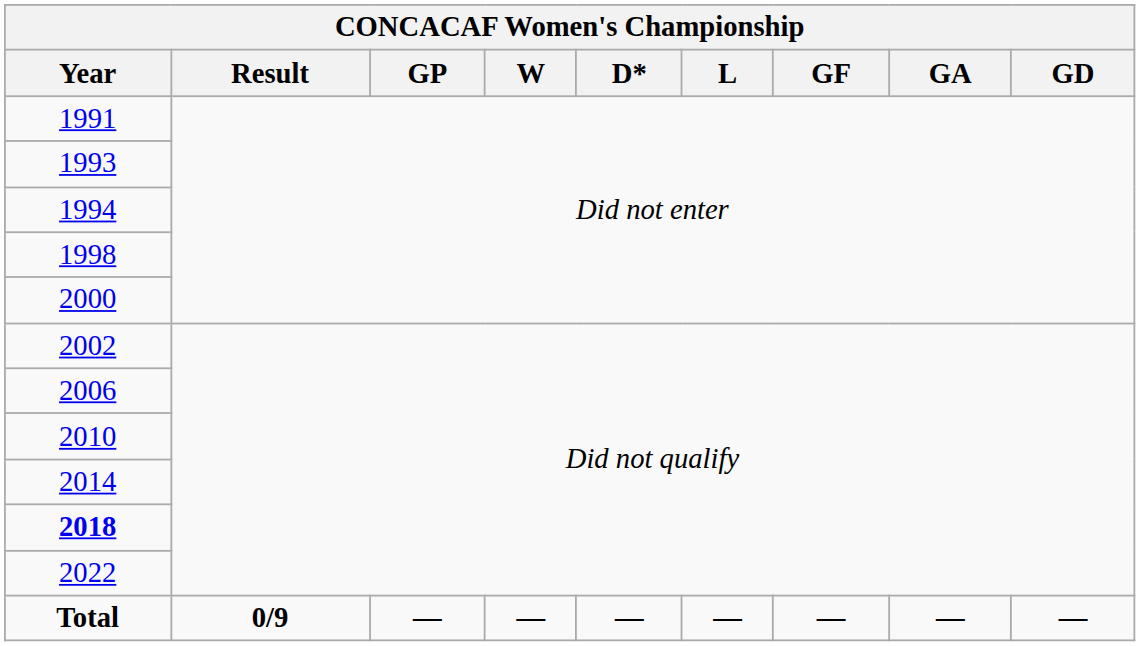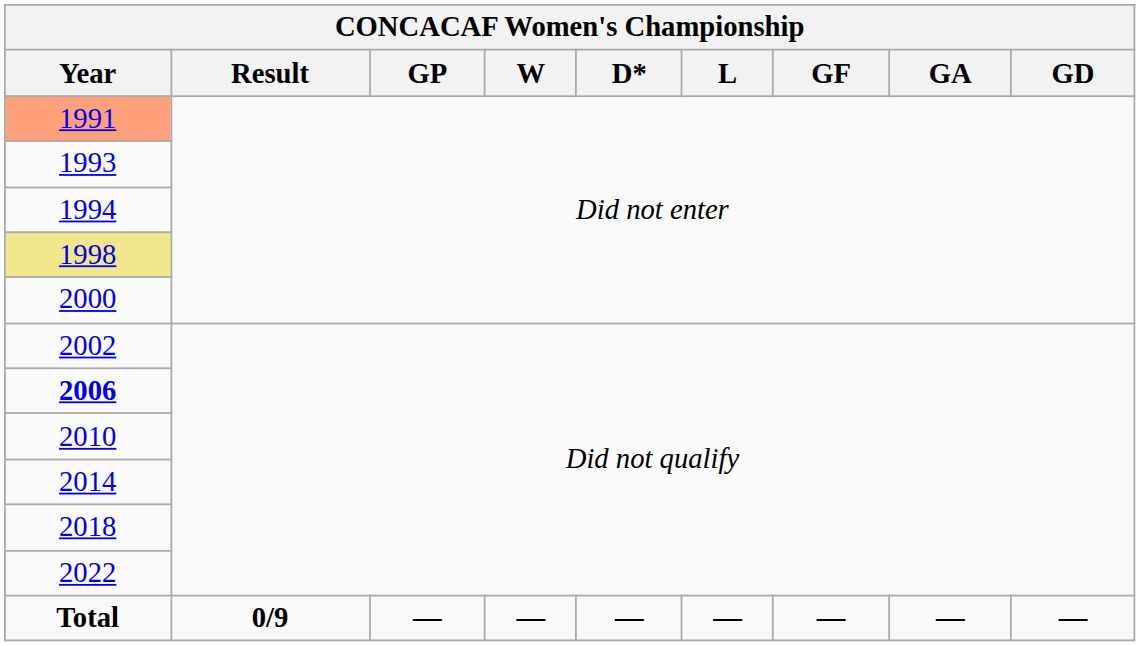(88, 118) no background -> (88, 118) lightsalmon background
(88, 254) no background -> (88, 254) khaki background
(88, 390) normal -> (88, 390) bold
(88, 526) bold -> (88, 526) normal
